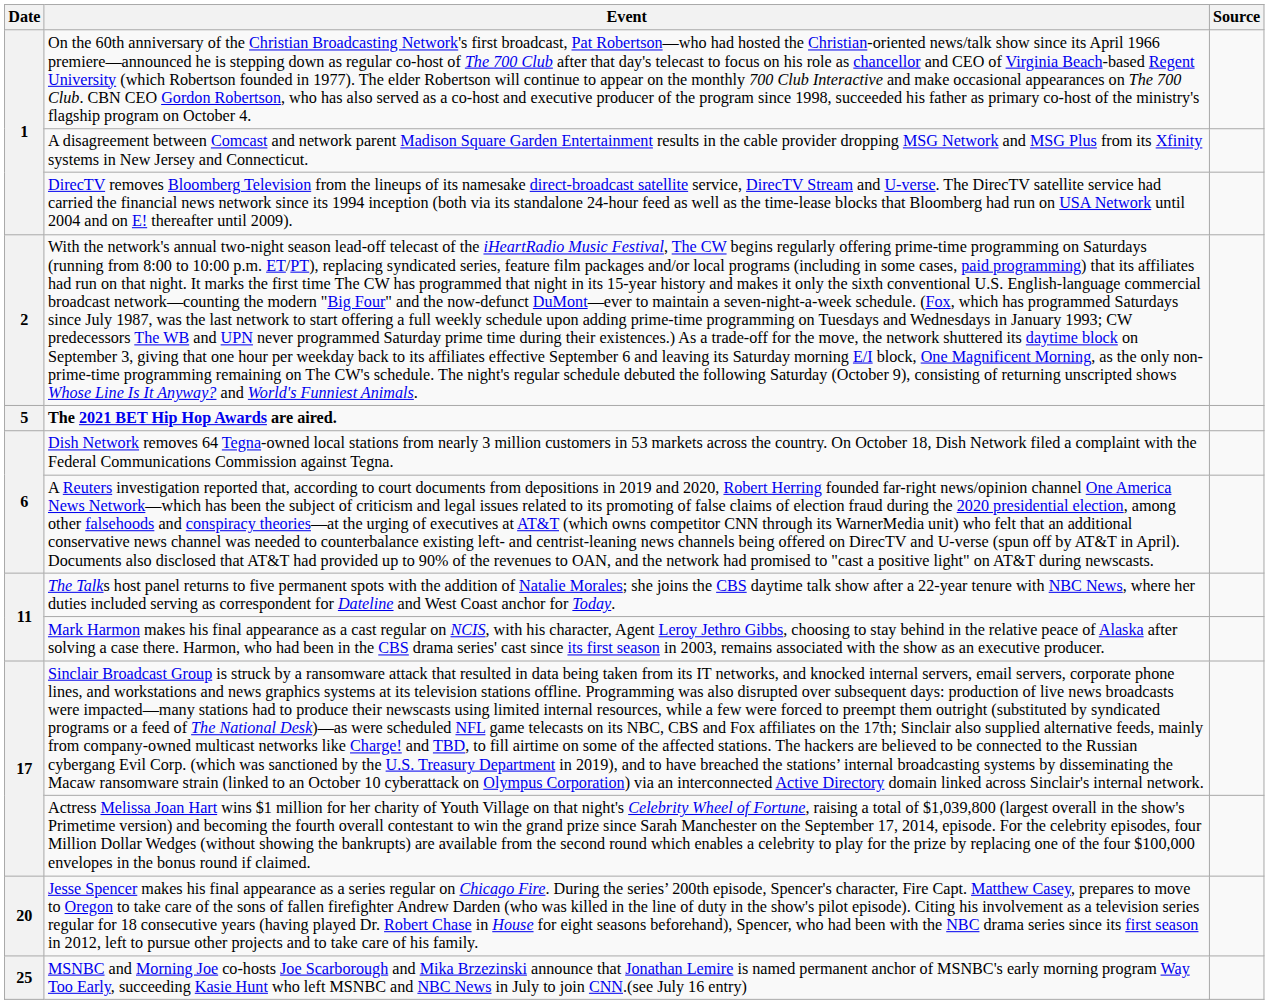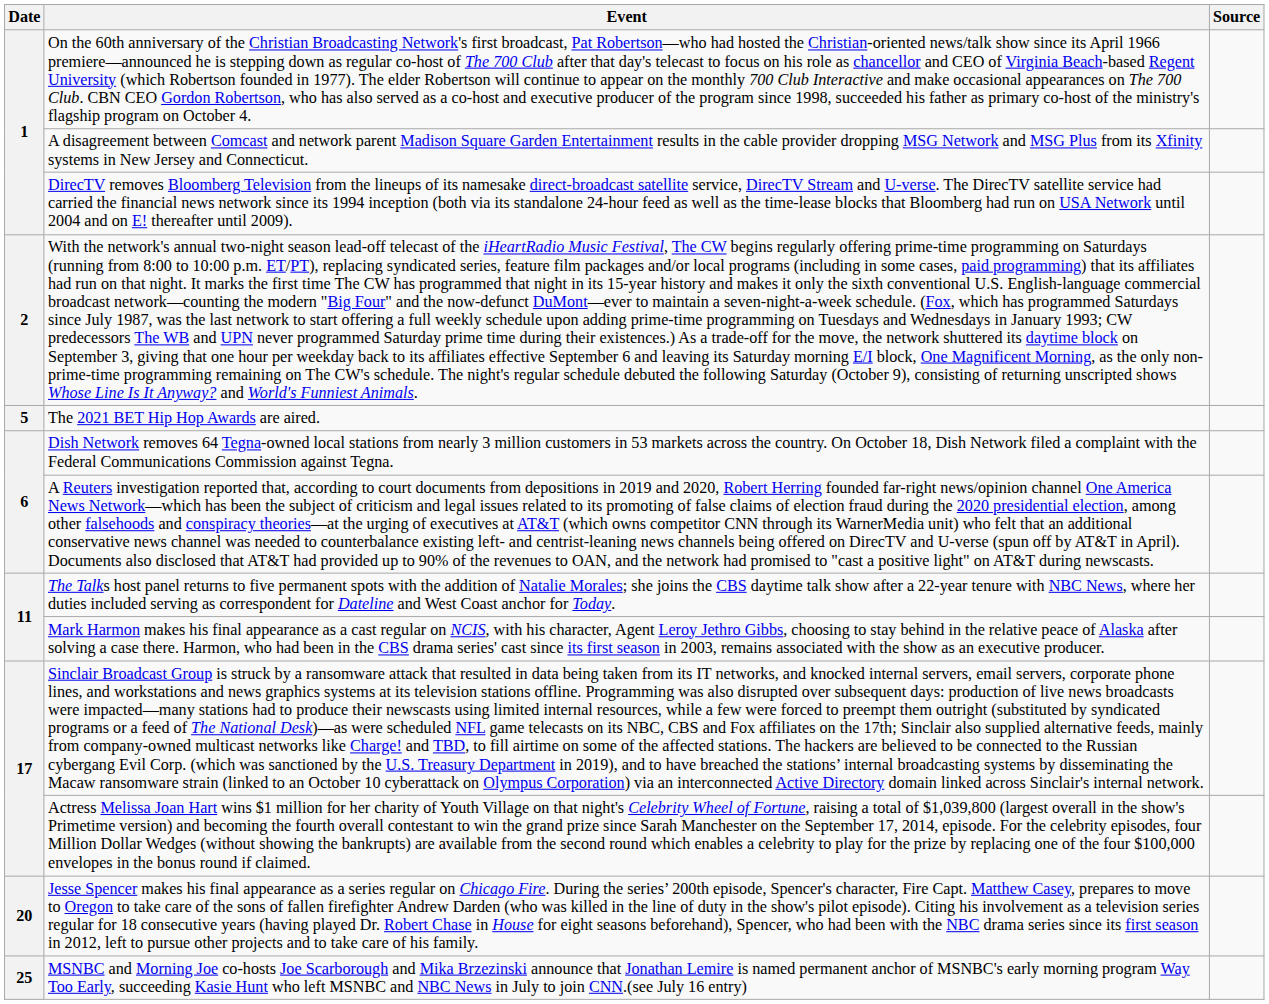(192, 418) bold -> (184, 418) normal
